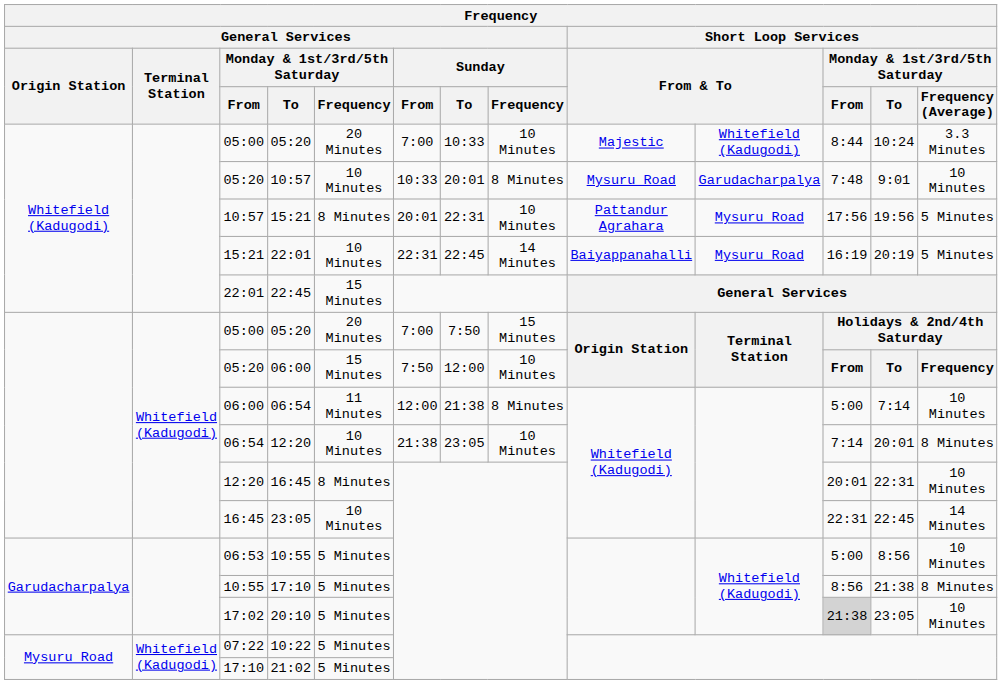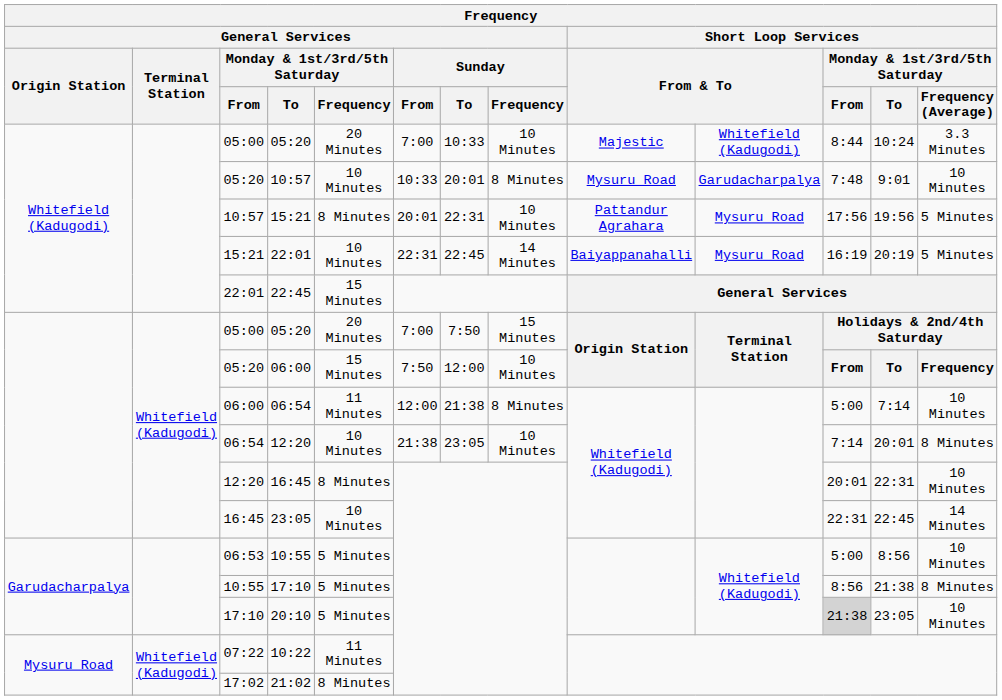(244, 616) 17:02 -> (244, 616) 17:10
(354, 646) 5 Minutes -> (354, 654) 11 Minutes
(244, 668) 17:10 -> (244, 684) 17:02
(354, 668) 5 Minutes -> (354, 684) 8 Minutes
